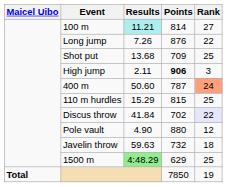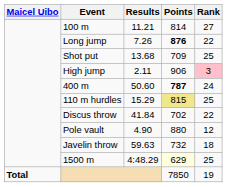(143, 27) paleturquoise background -> (143, 27) no background
(178, 42) normal -> (178, 42) bold
(178, 71) bold -> (178, 71) normal
(208, 71) no background -> (208, 71) pink background
(178, 86) normal -> (178, 86) bold
(208, 86) lightsalmon background -> (208, 86) no background
(178, 101) no background -> (178, 101) khaki background
(208, 116) lavender background -> (208, 116) no background
(143, 160) lightgreen background -> (143, 160) no background
(178, 160) no background -> (178, 160) lightyellow background
